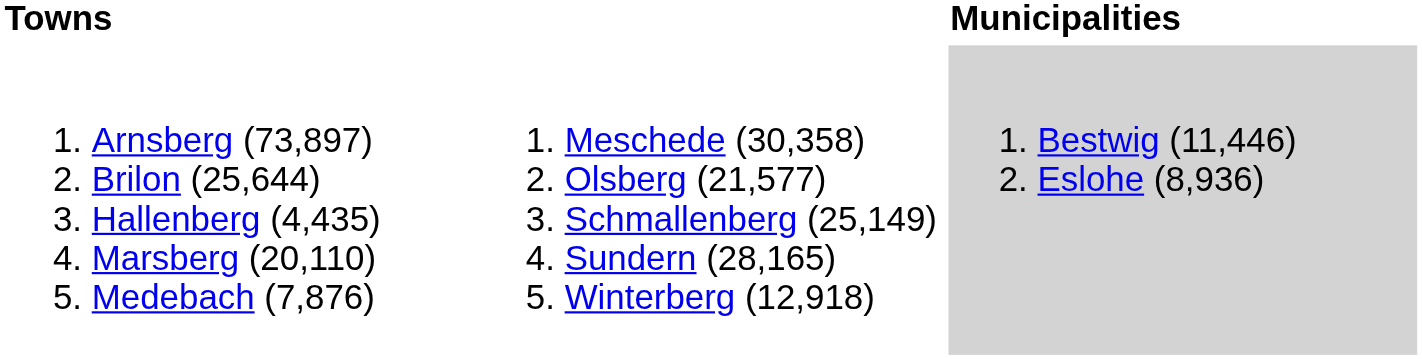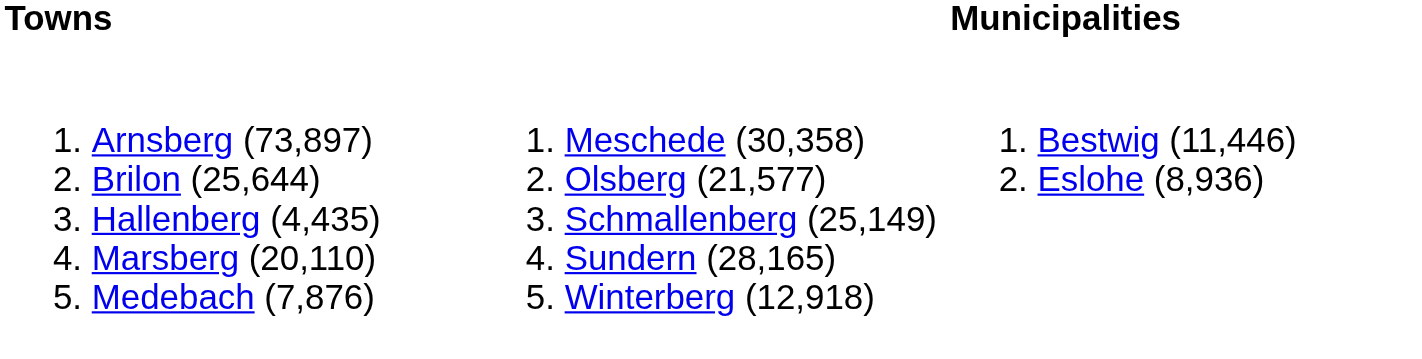(1182, 161) lightgrey background -> (1182, 161) no background
